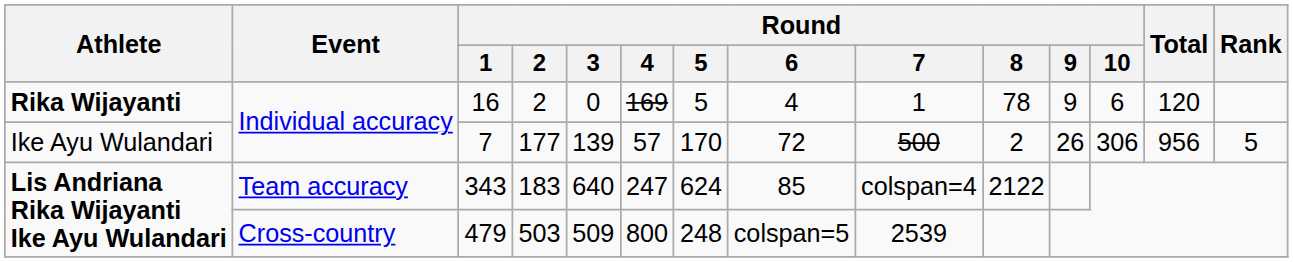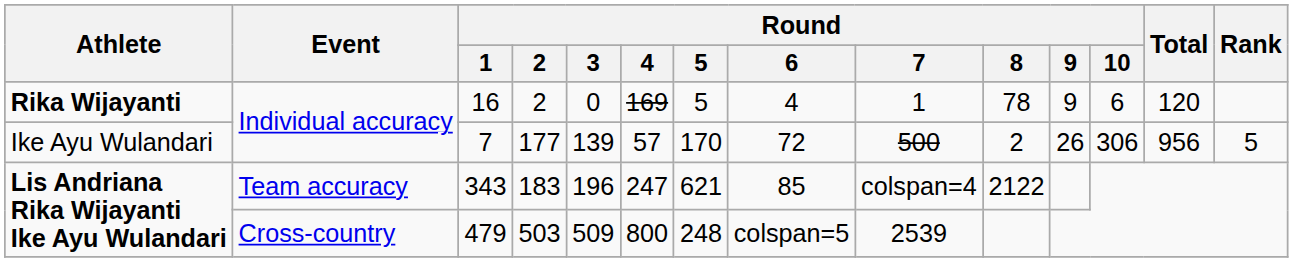(593, 186) 640 -> (593, 186) 196
(701, 186) 624 -> (701, 186) 621
